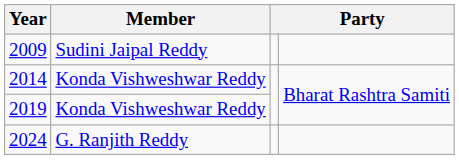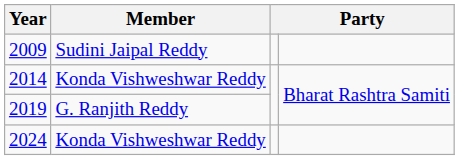(161, 109) Konda Vishweshwar Reddy -> (122, 109) G. Ranjith Reddy
(122, 139) G. Ranjith Reddy -> (161, 139) Konda Vishweshwar Reddy
